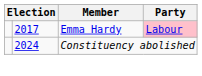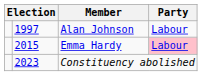+ row: (97, 29)
(27, 29) 2017 -> (27, 46) 2015
(27, 46) 2024 -> (27, 62) 2023
